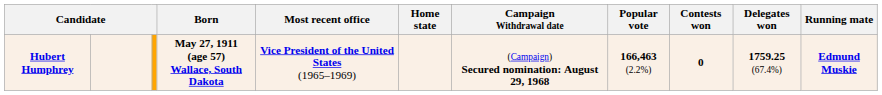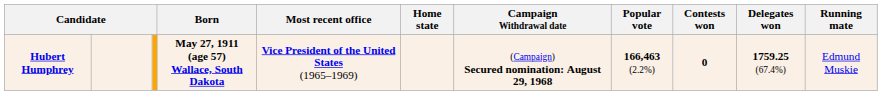(839, 62) bold -> (841, 62) normal
